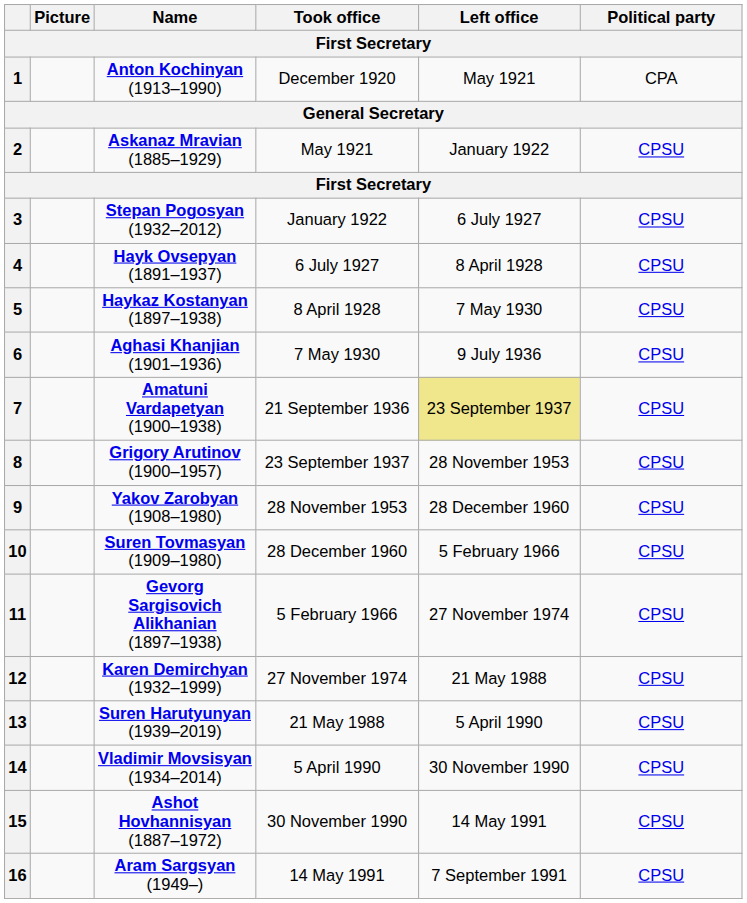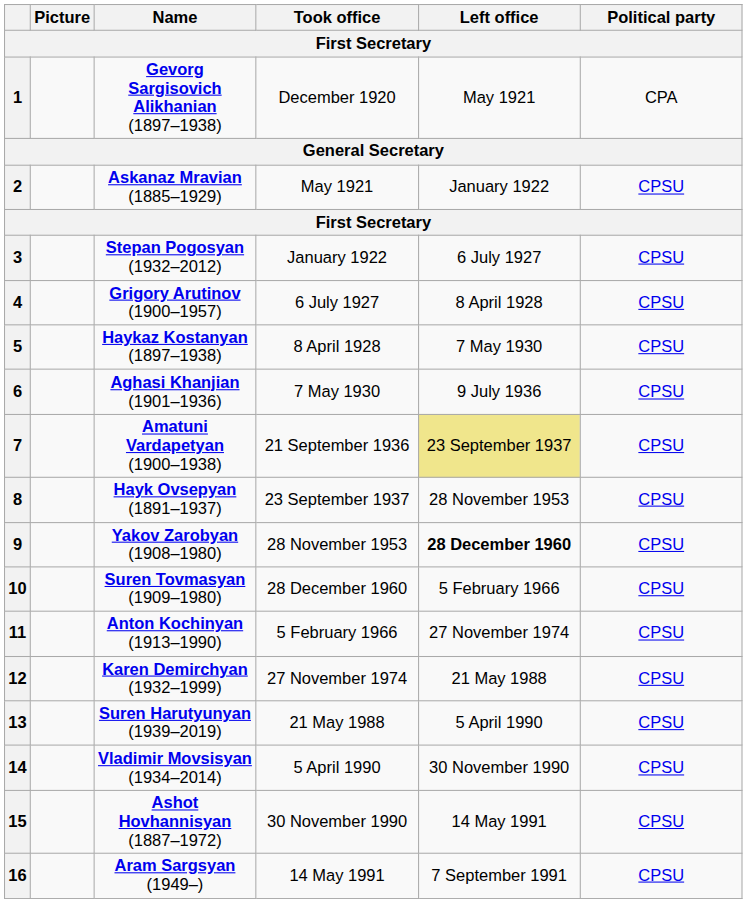(175, 79) Anton Kochinyan (1913–1990) -> (175, 97) Gevorg Sargisovich Alikhanian (1897–1938)
(175, 265) Hayk Ovsepyan (1891–1937) -> (175, 302) Grigory Arutinov (1900–1957)
(175, 462) Grigory Arutinov (1900–1957) -> (175, 499) Hayk Ovsepyan (1891–1937)
(499, 507) normal -> (499, 544) bold
(175, 615) Gevorg Sargisovich Alikhanian (1897–1938) -> (175, 633) Anton Kochinyan (1913–1990)
